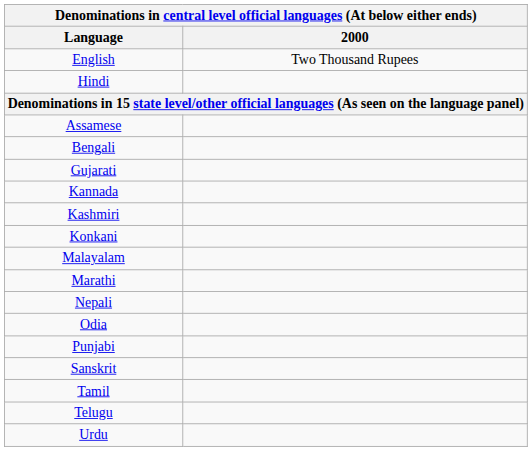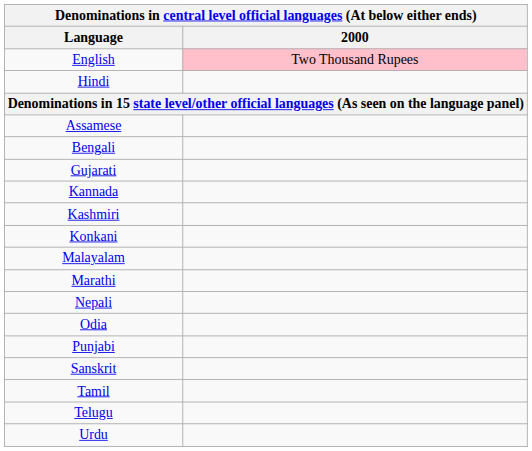(355, 59) no background -> (355, 59) pink background
